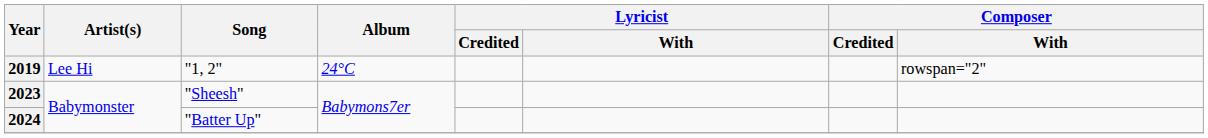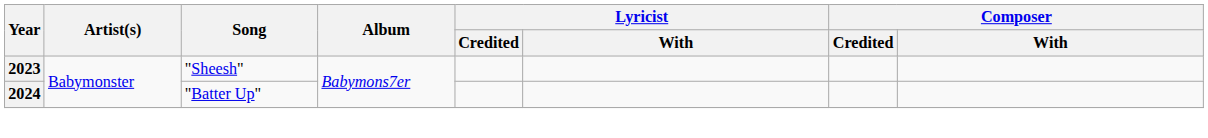- row: (24, 68)
